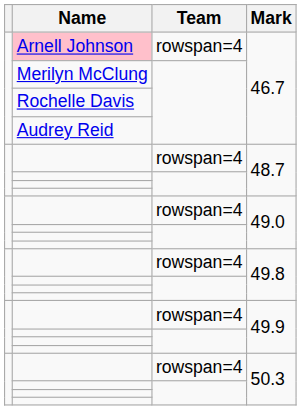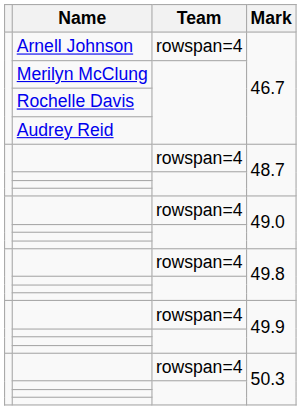(75, 46) pink background -> (75, 46) no background
